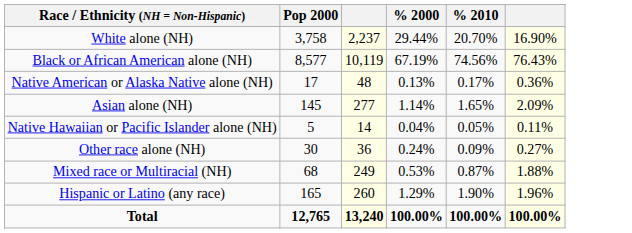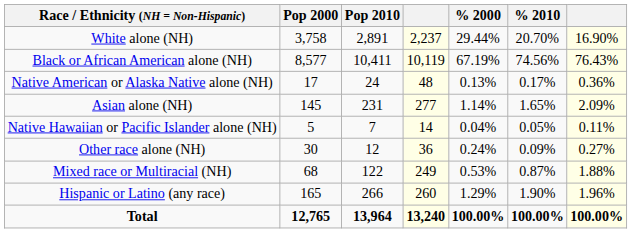+ column: (372, 15)
